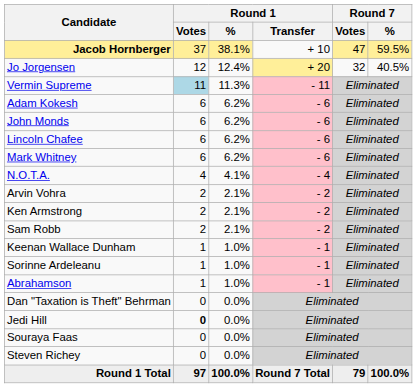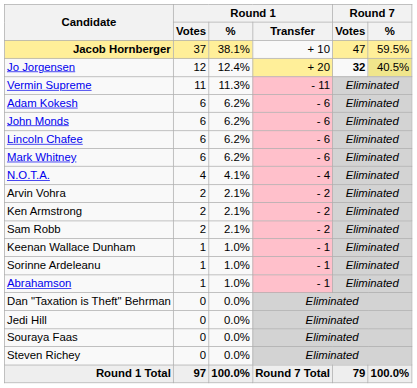(359, 67) normal -> (359, 67) bold
(393, 67) no background -> (393, 67) khaki background
(200, 85) lightblue background -> (200, 85) no background
(203, 319) bold -> (203, 319) normal
